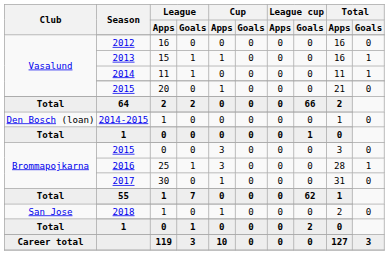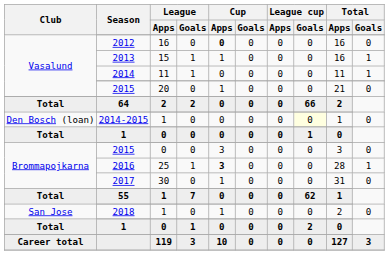(222, 42) normal -> (222, 42) bold
(310, 119) no background -> (310, 119) lightyellow background
(222, 165) normal -> (222, 165) bold
